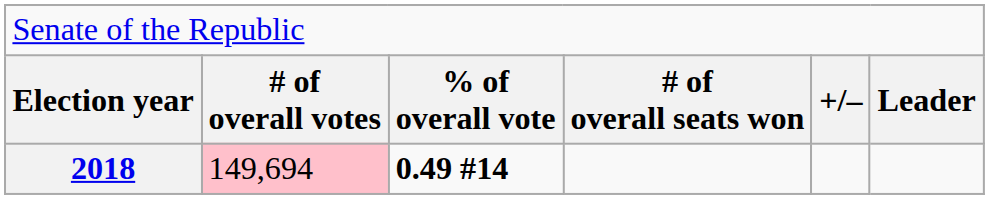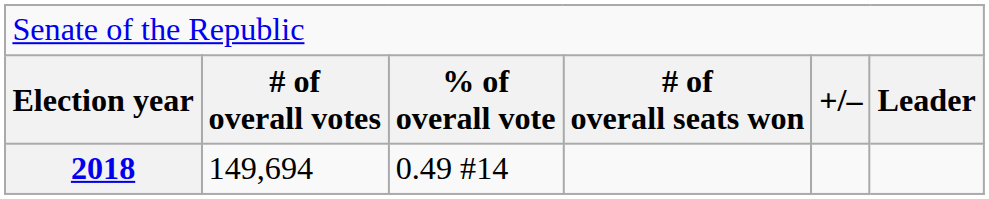(261, 168) pink background -> (261, 168) no background
(452, 168) bold -> (452, 168) normal
